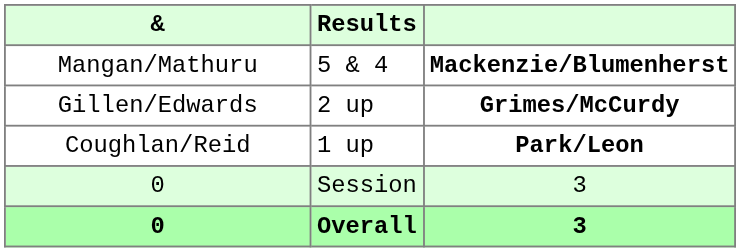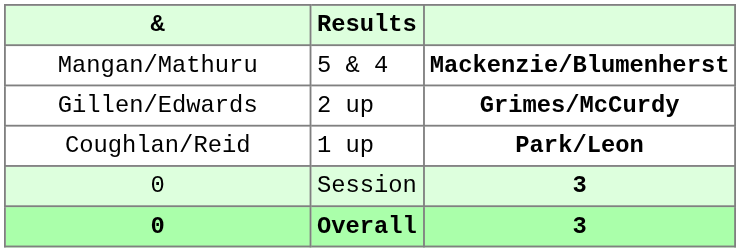(580, 186) normal -> (580, 186) bold
